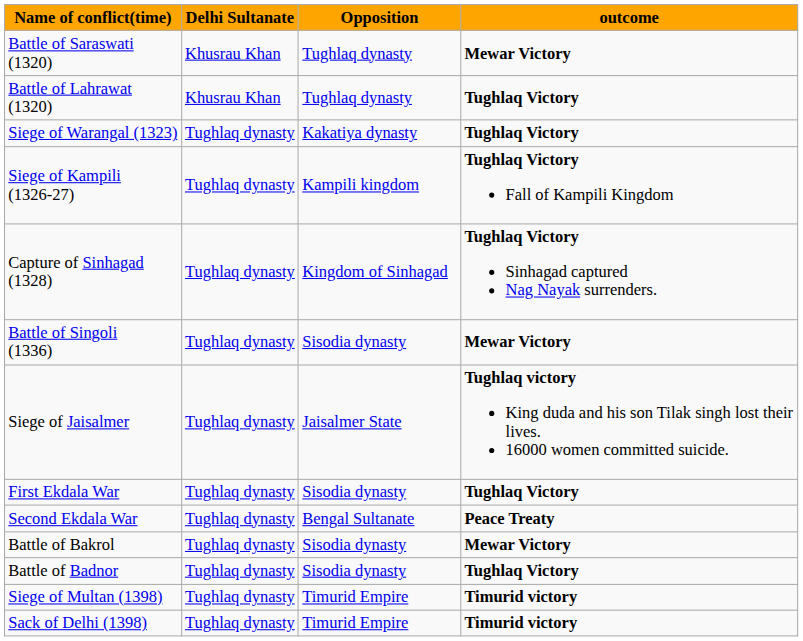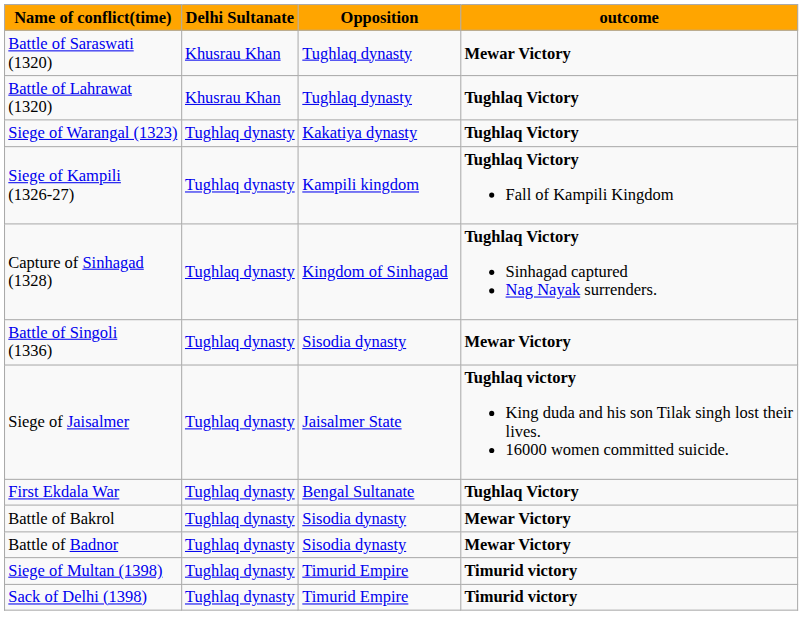(354, 492) Sisodia dynasty -> (358, 492) Bengal Sultanate
- row: (73, 518)
(522, 570) Tughlaq Victory -> (518, 544) Mewar Victory
